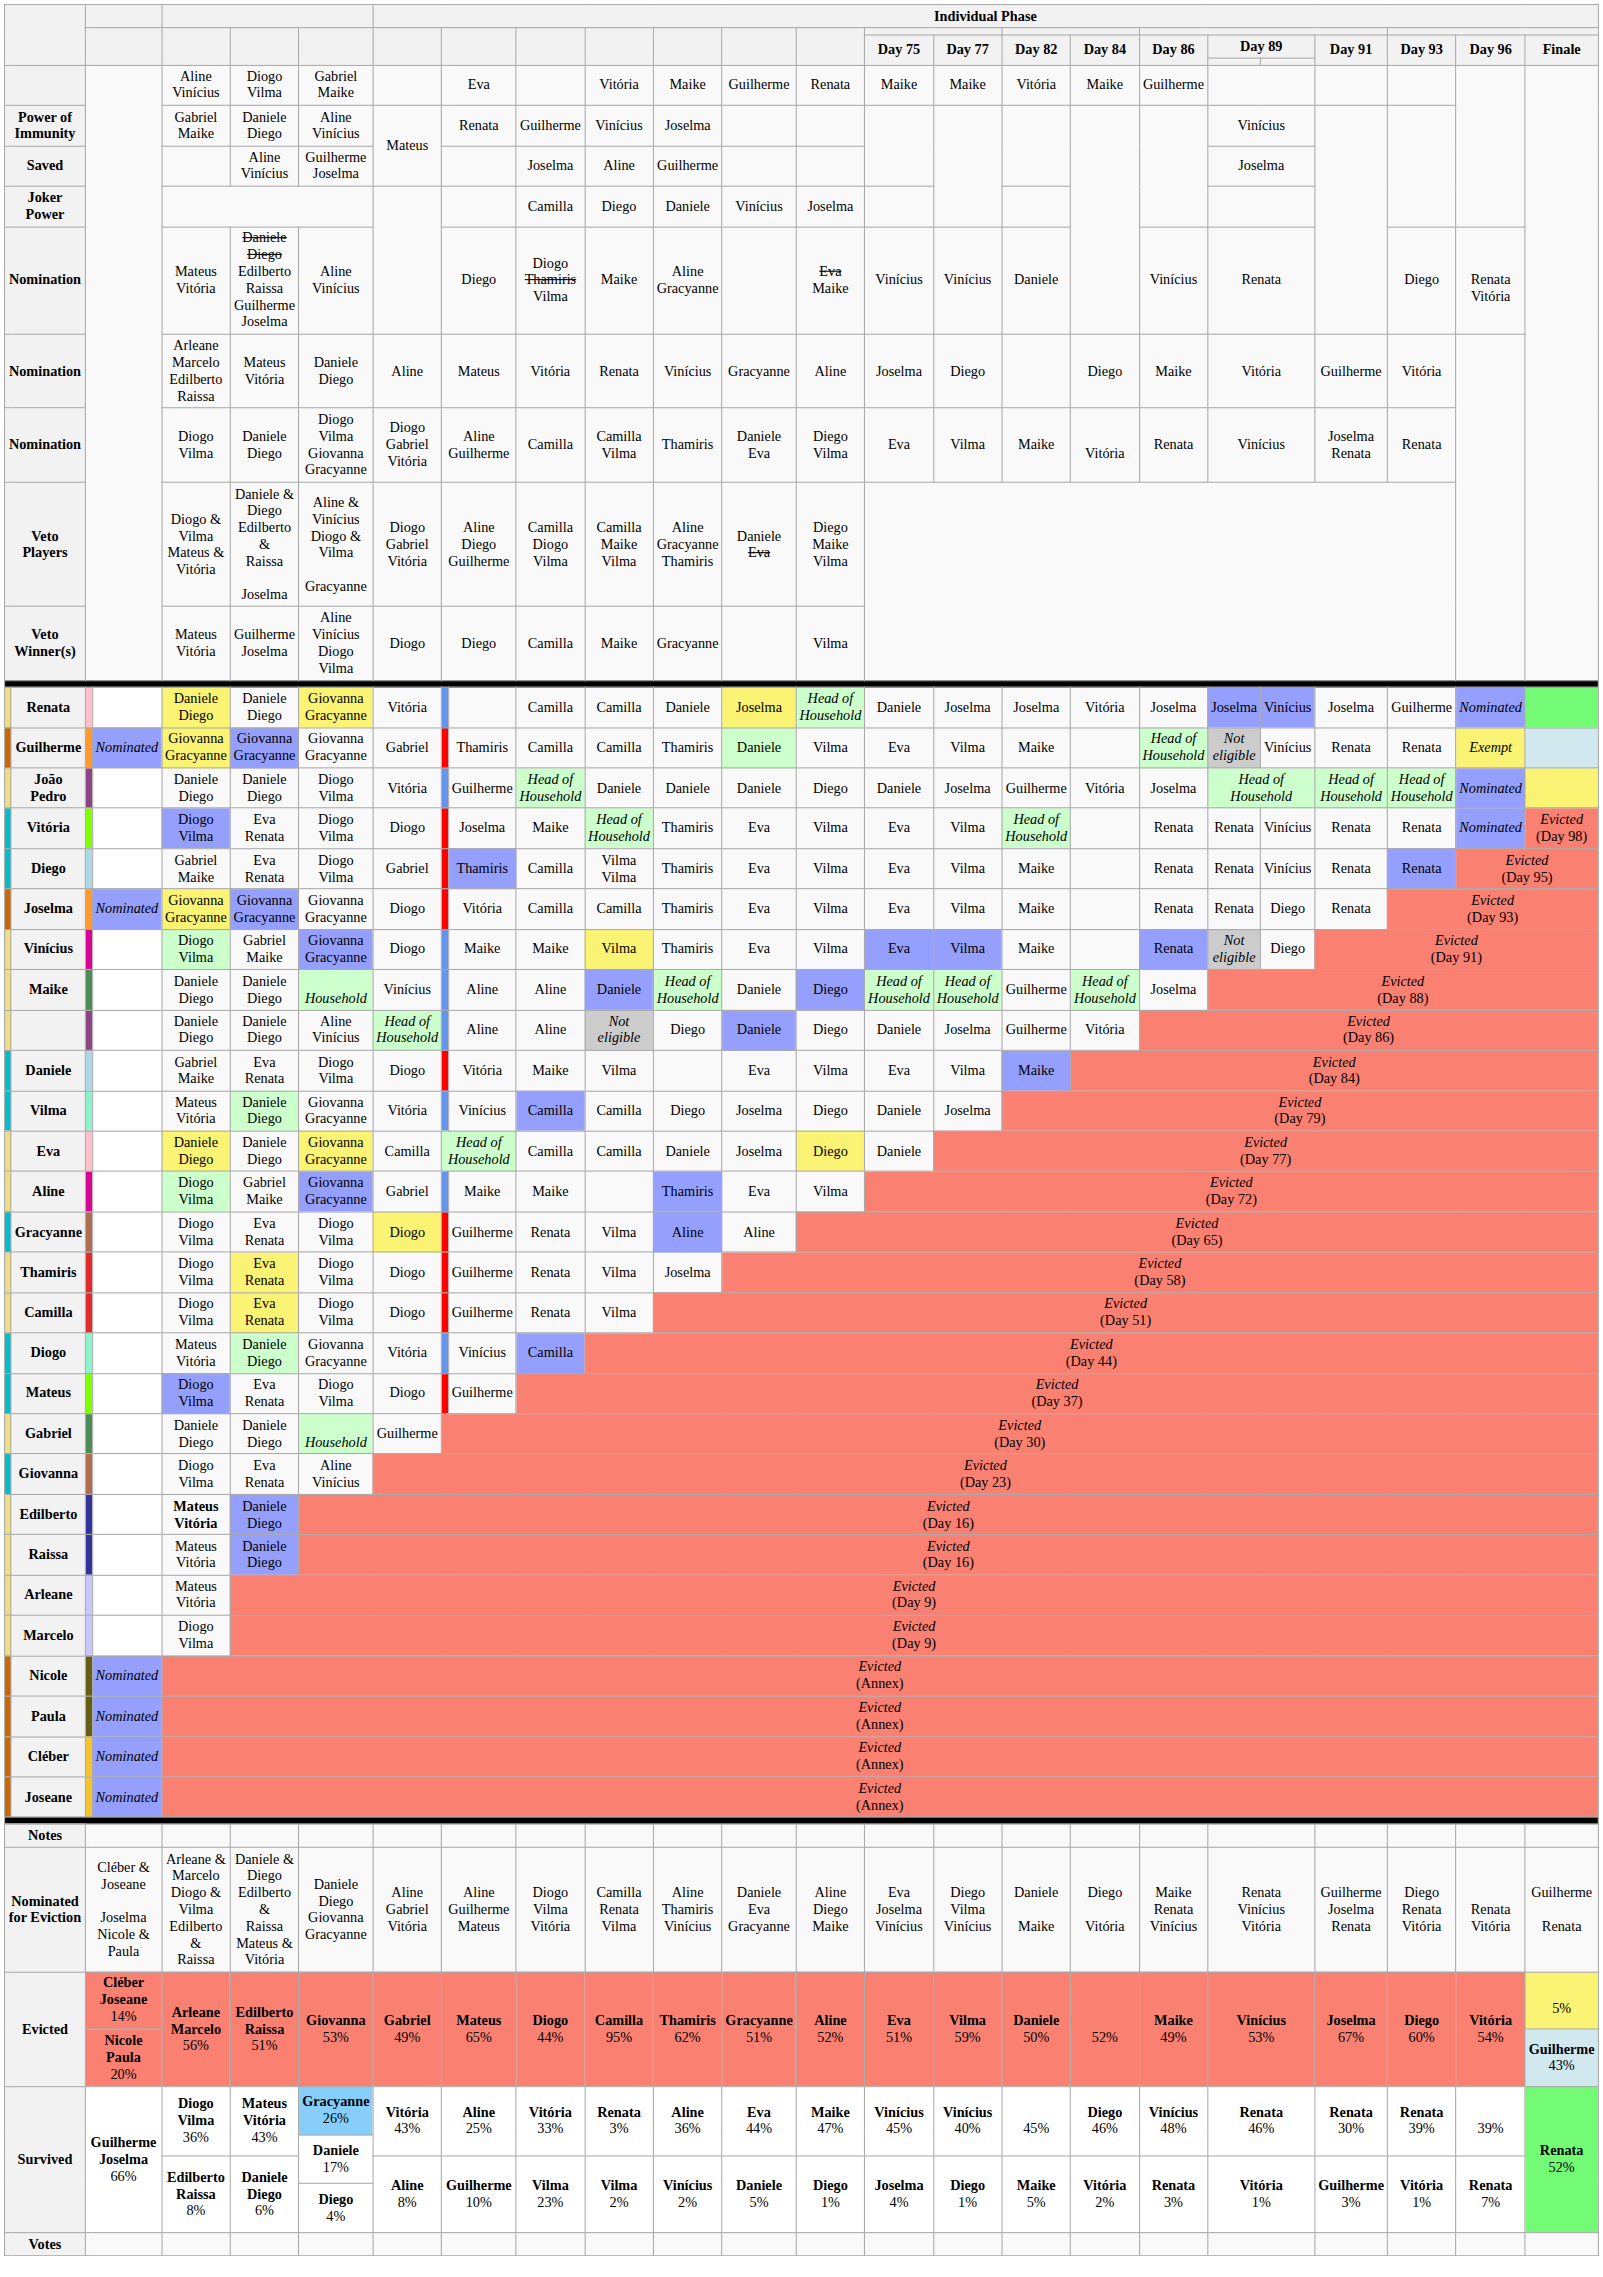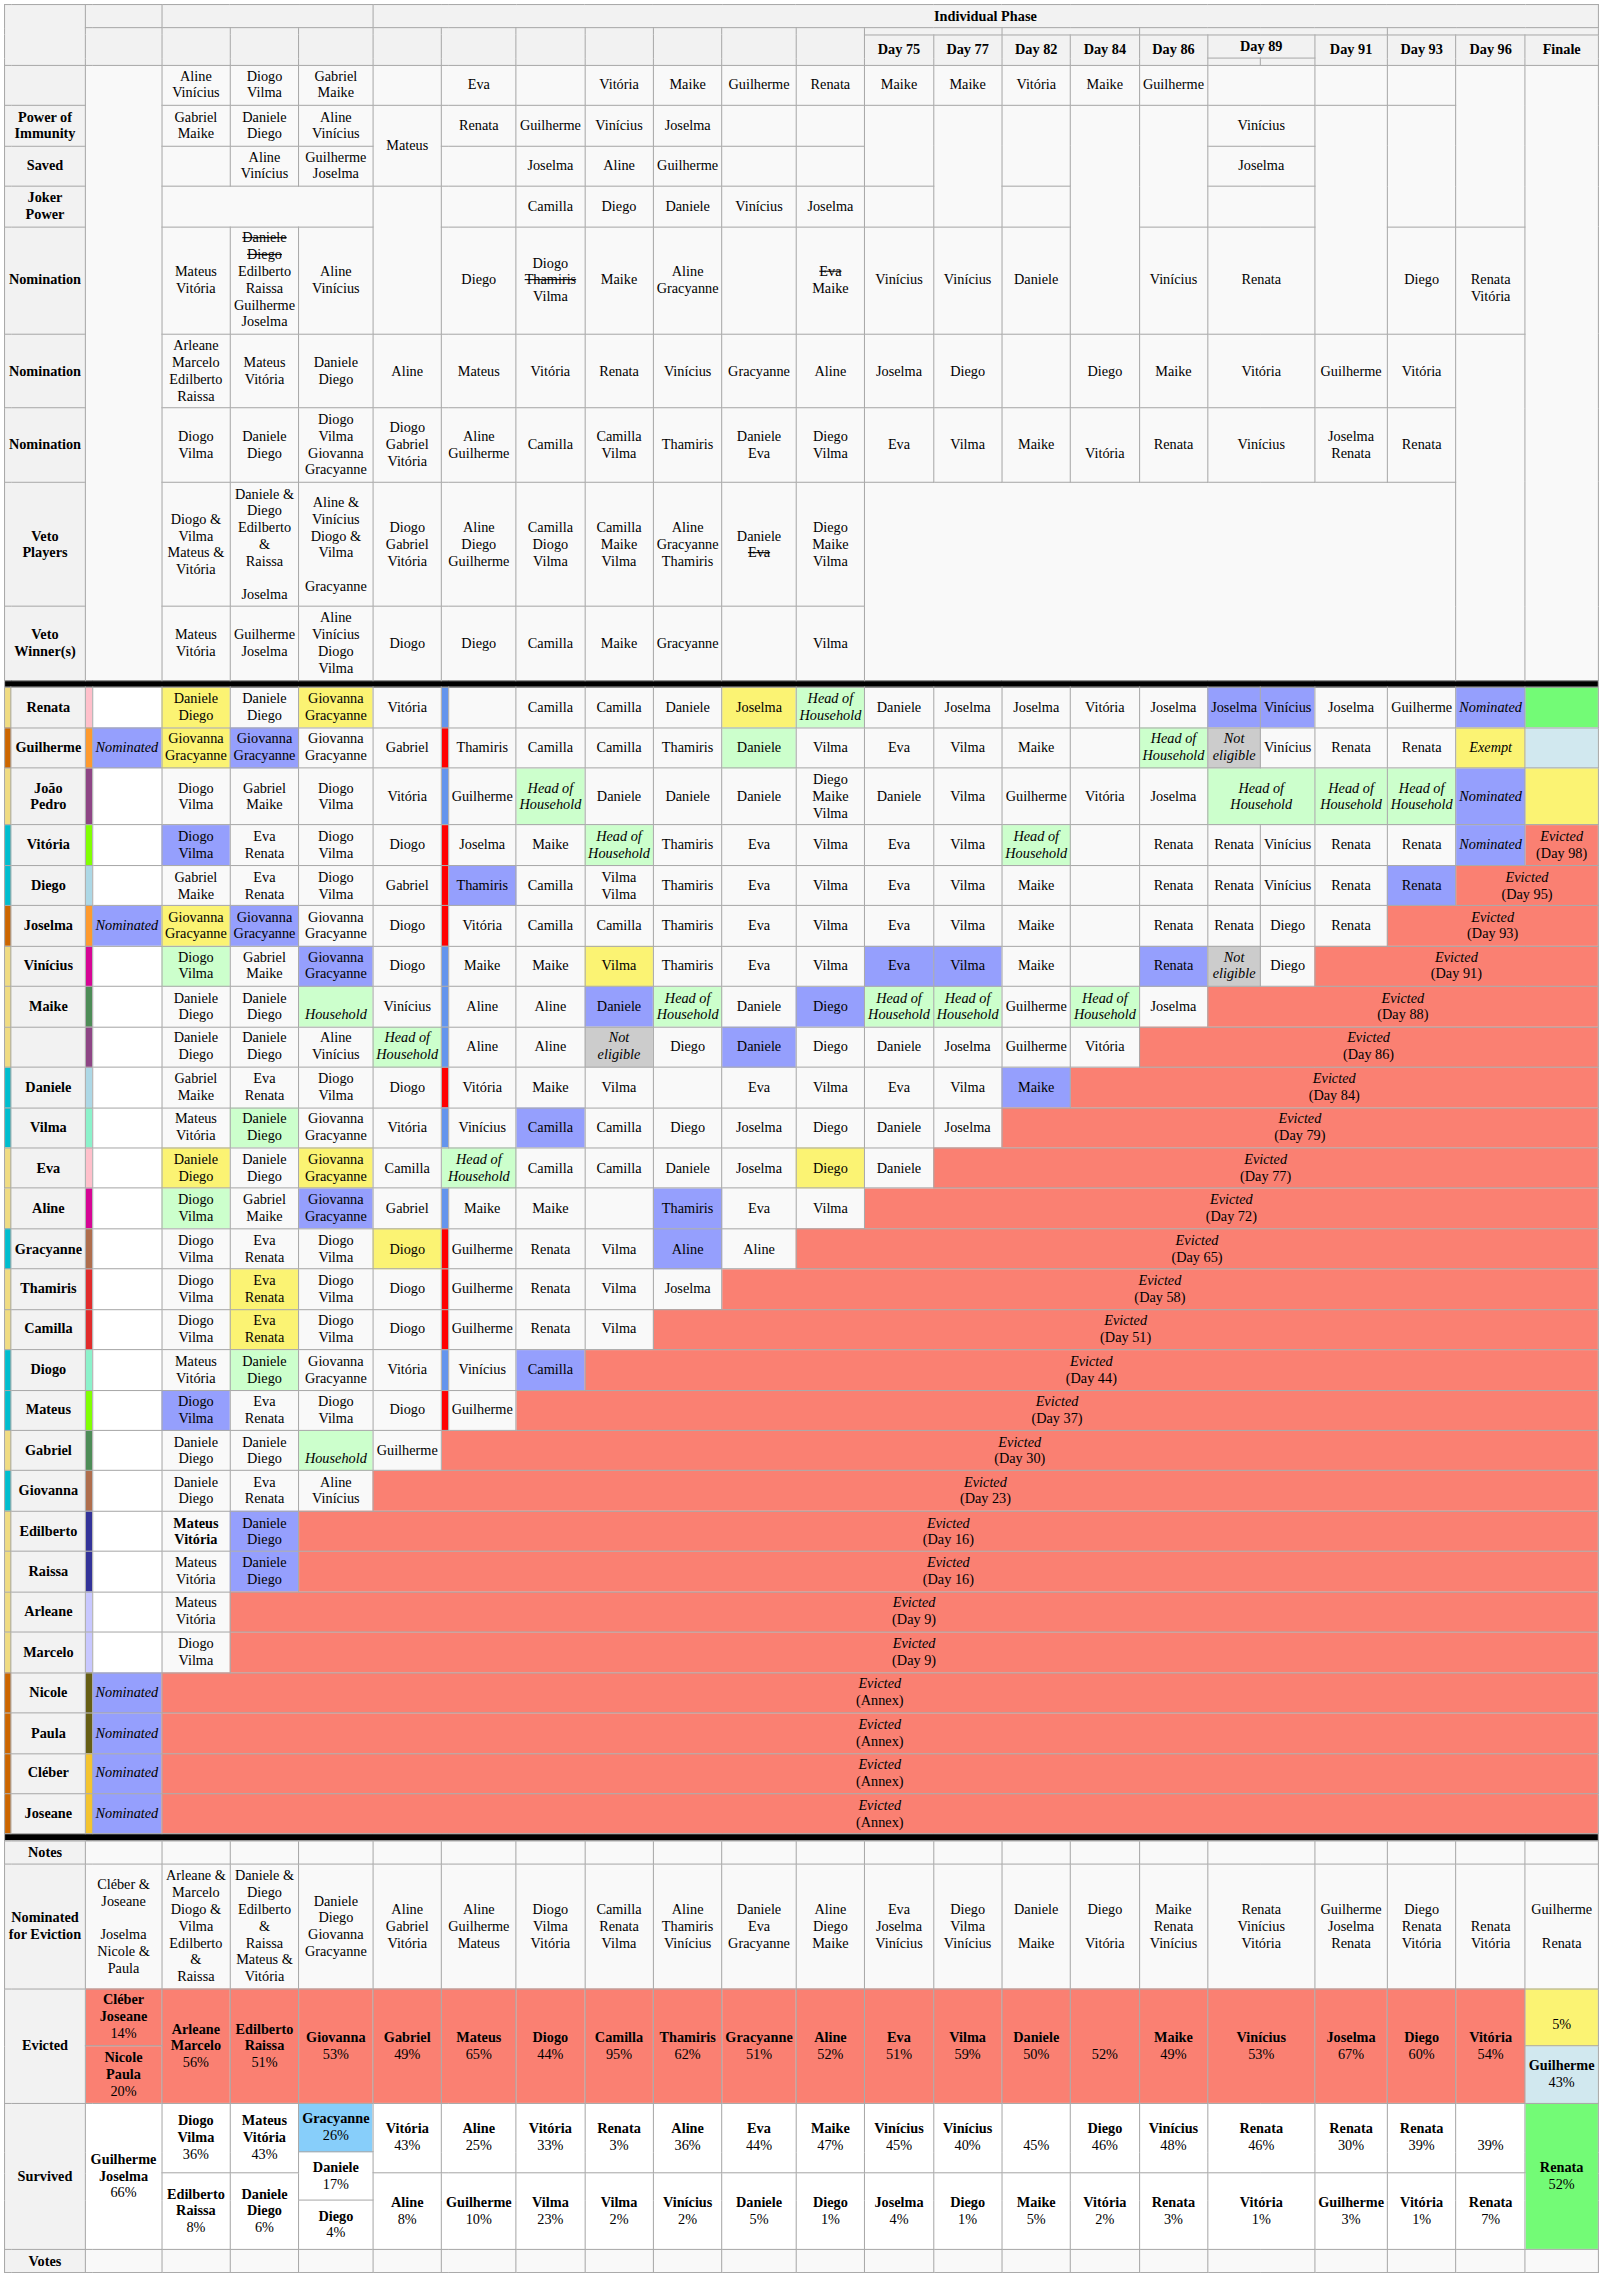(196, 787) Daniele Diego -> (196, 796) Diogo Vilma
(264, 787) Daniele Diego -> (264, 796) Gabriel Maike
(830, 787) Diego -> (830, 796) Diego Maike Vilma
(968, 787) Joselma -> (968, 796) Vilma
(196, 1473) Diogo Vilma -> (196, 1490) Daniele Diego
